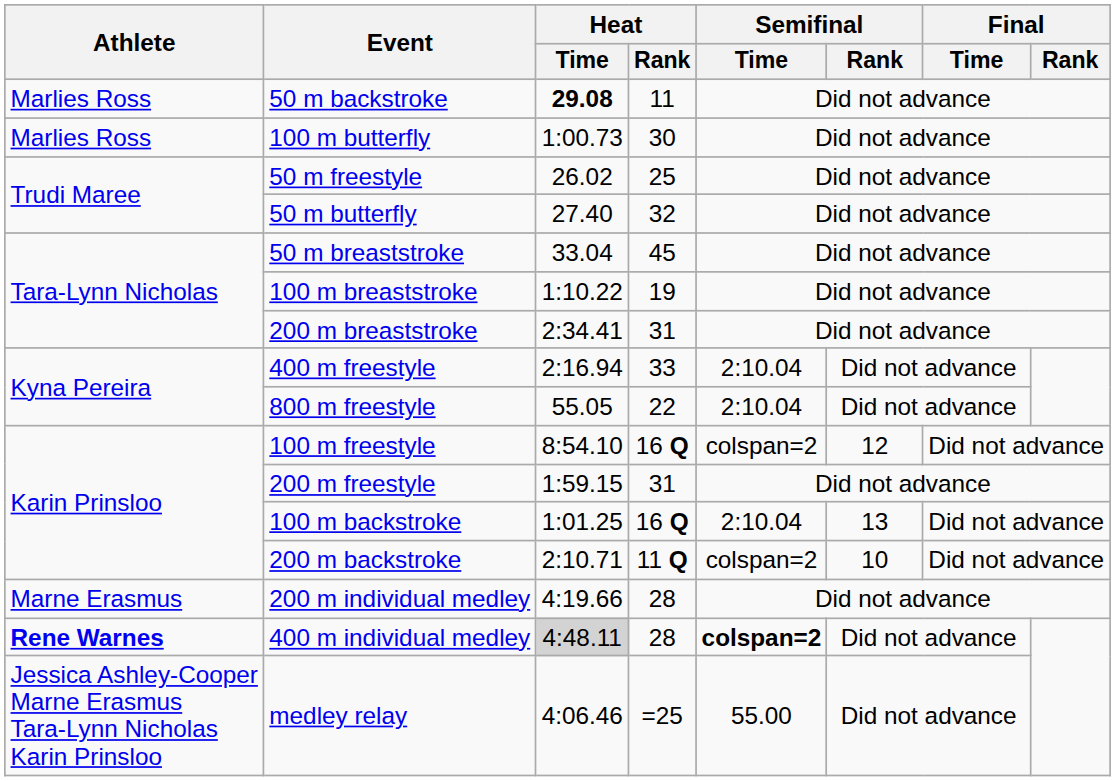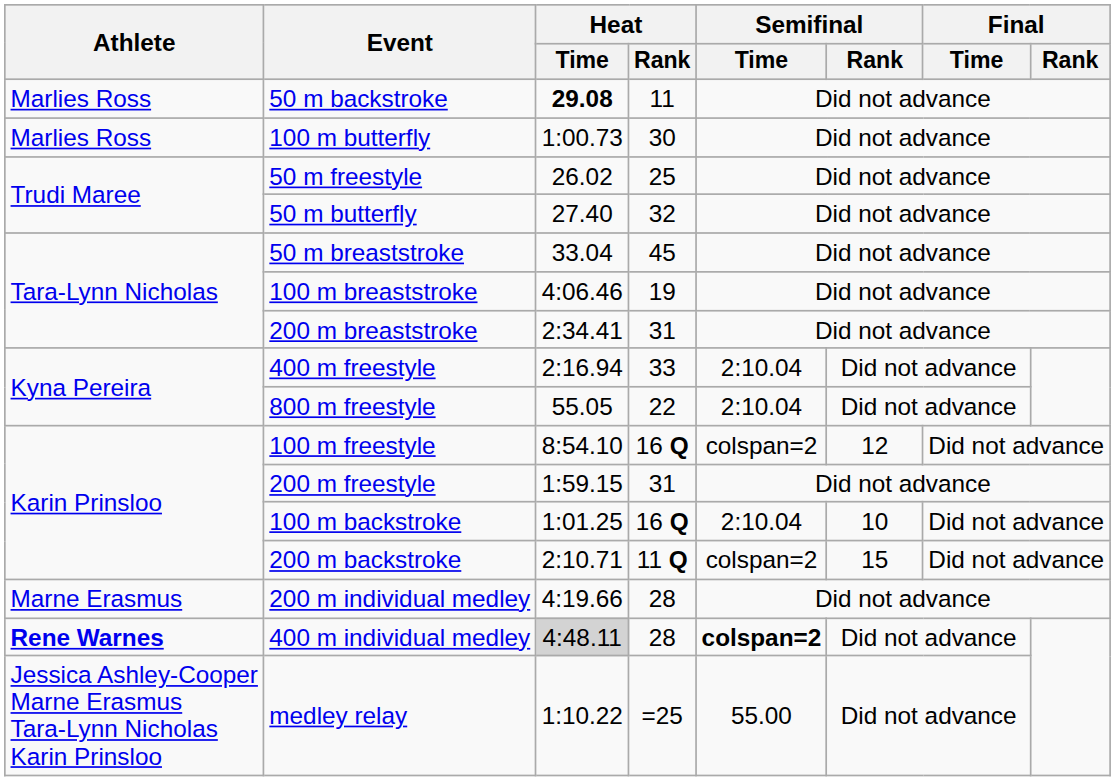(582, 291) 1:10.22 -> (582, 291) 4:06.46
(875, 522) 13 -> (875, 522) 10
(875, 561) 10 -> (875, 561) 15
(582, 716) 4:06.46 -> (582, 716) 1:10.22
